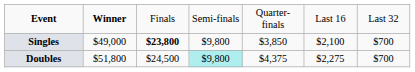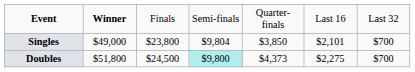(163, 42) bold -> (163, 42) normal
(216, 42) $9,800 -> (216, 42) $9,804
(330, 42) $2,100 -> (330, 42) $2,101
(273, 59) $4,375 -> (273, 59) $4,373
